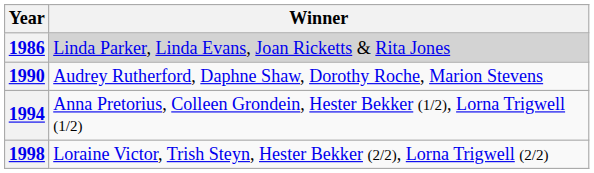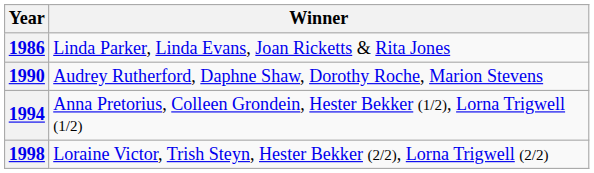(252, 47) lightgrey background -> (252, 47) no background
